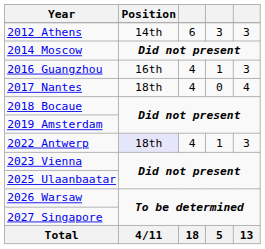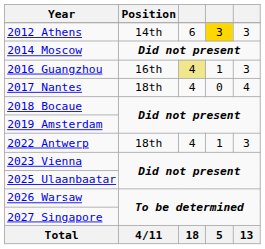(219, 32) no background -> (219, 32) gold background
(192, 69) no background -> (192, 69) khaki background
(149, 143) lavender background -> (149, 143) no background
